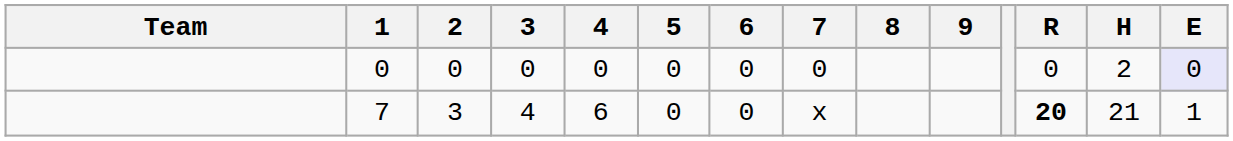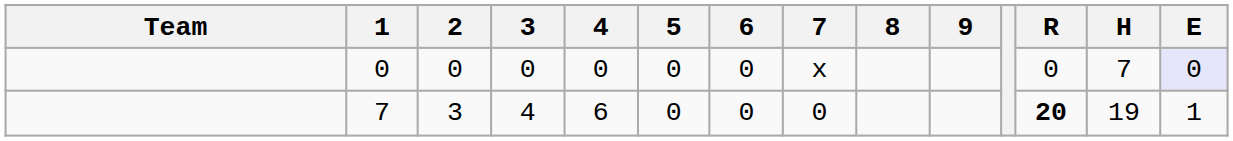(820, 70) 0 -> (820, 70) x
(1124, 70) 2 -> (1124, 70) 7
(820, 113) x -> (820, 113) 0
(1124, 113) 21 -> (1124, 113) 19
